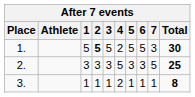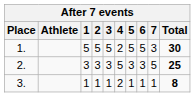(98, 48) bold -> (98, 48) normal
